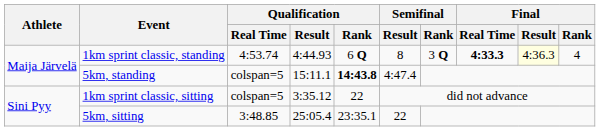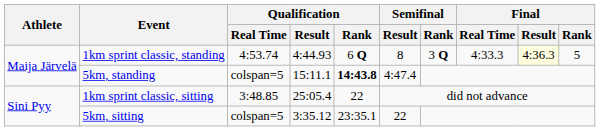(487, 55) bold -> (487, 55) normal
(577, 55) 4 -> (577, 55) 5
(257, 95) colspan=5 -> (259, 95) 3:48.85
(312, 95) 3:35.12 -> (312, 95) 25:05.4
(259, 116) 3:48.85 -> (257, 116) colspan=5
(312, 116) 25:05.4 -> (312, 116) 3:35.12
